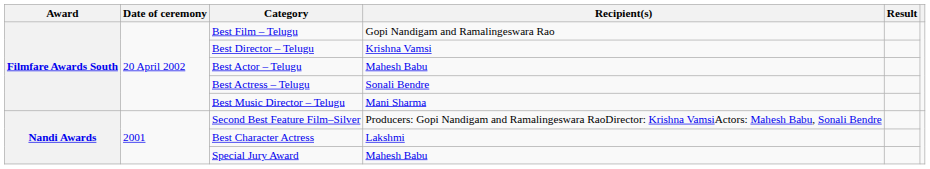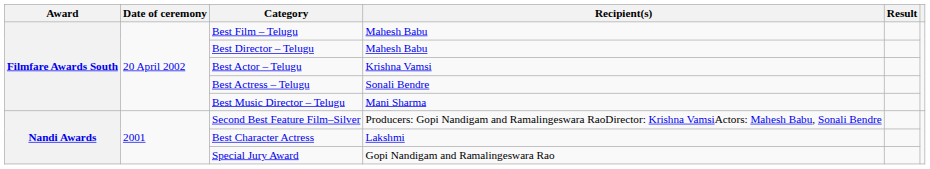(460, 31) Gopi Nandigam and Ramalingeswara Rao -> (396, 31) Mahesh Babu
(399, 48) Krishna Vamsi -> (396, 48) Mahesh Babu
(396, 66) Mahesh Babu -> (399, 66) Krishna Vamsi
(396, 155) Mahesh Babu -> (460, 155) Gopi Nandigam and Ramalingeswara Rao
